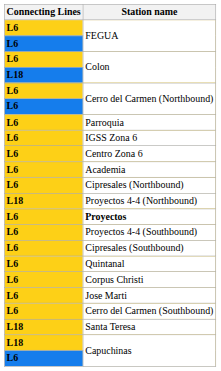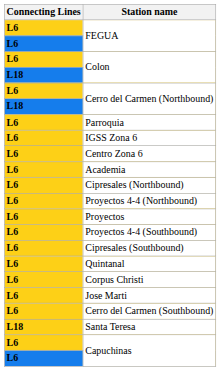(12, 106) L6 -> (15, 106) L18
(15, 201) L18 -> (12, 201) L6
(106, 216) bold -> (105, 216) normal
(15, 342) L18 -> (12, 342) L6
